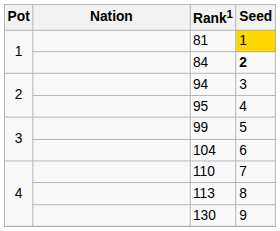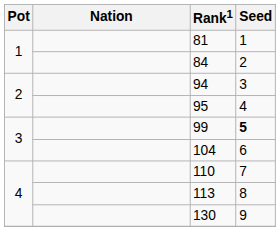(243, 40) gold background -> (243, 40) no background
(243, 62) bold -> (243, 62) normal
(243, 128) normal -> (243, 128) bold
